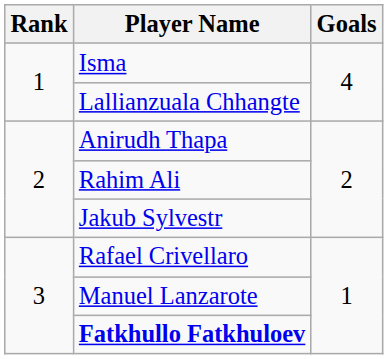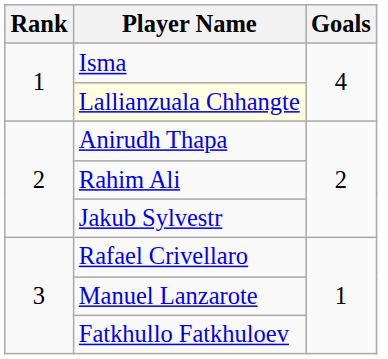(189, 101) no background -> (189, 101) lightyellow background
(192, 334) bold -> (184, 334) normal
